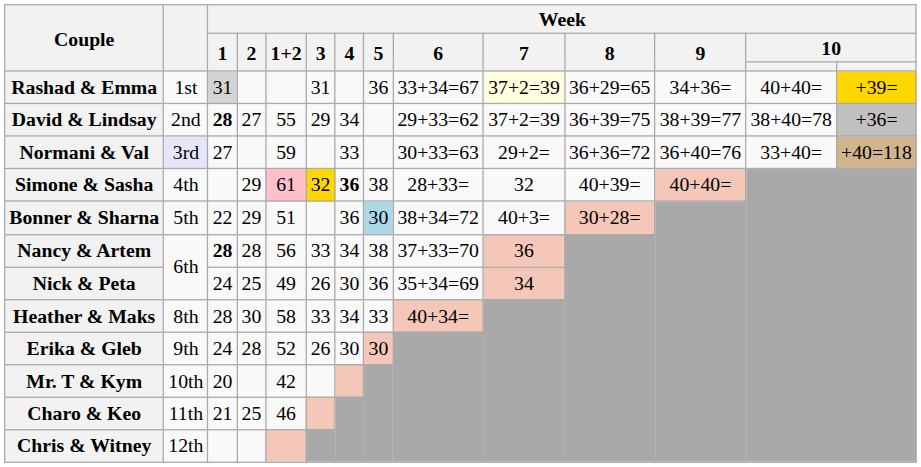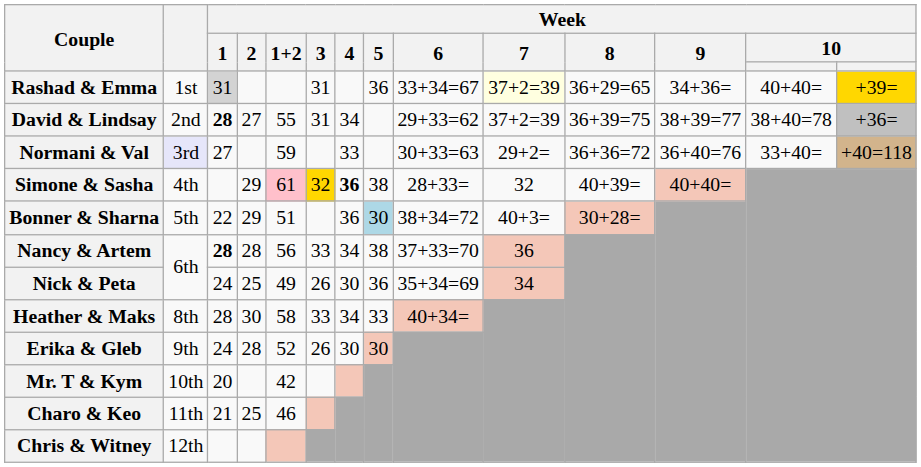(321, 120) 29 -> (321, 120) 31
